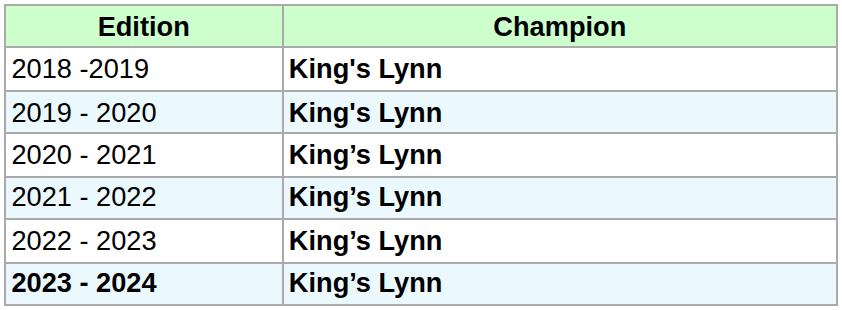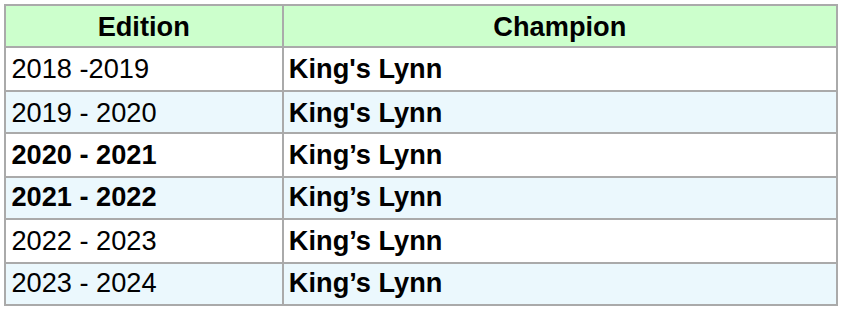(84, 155) normal -> (84, 155) bold
(84, 198) normal -> (84, 198) bold
(84, 283) bold -> (84, 283) normal
